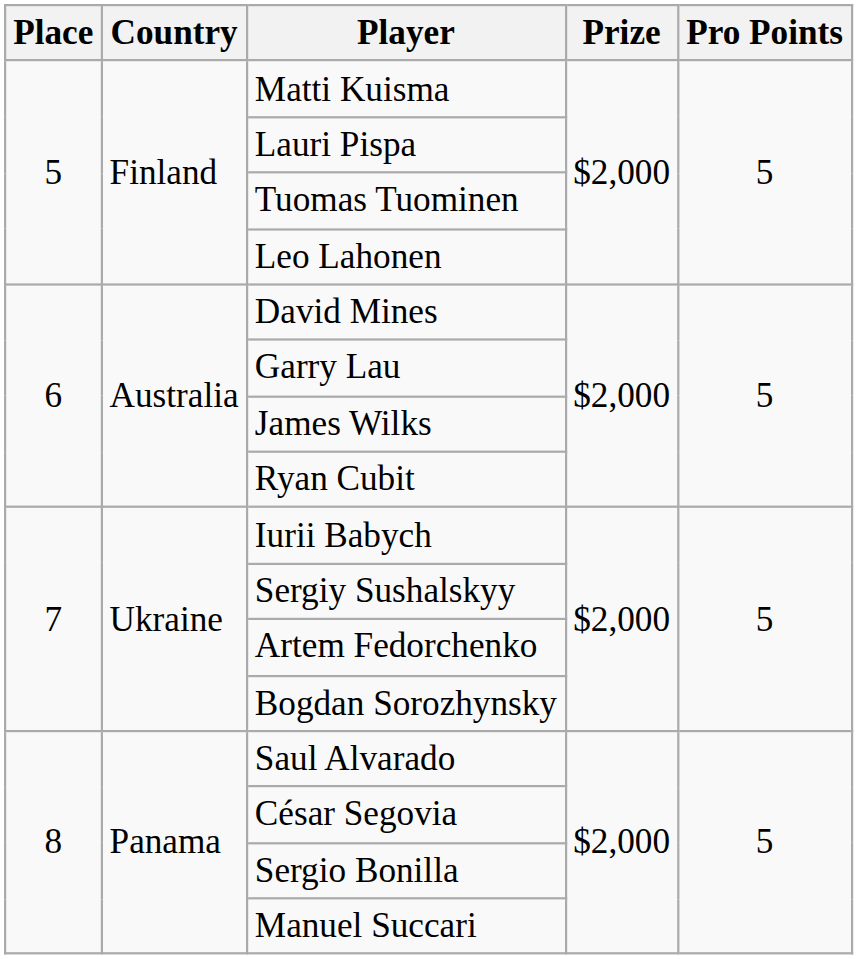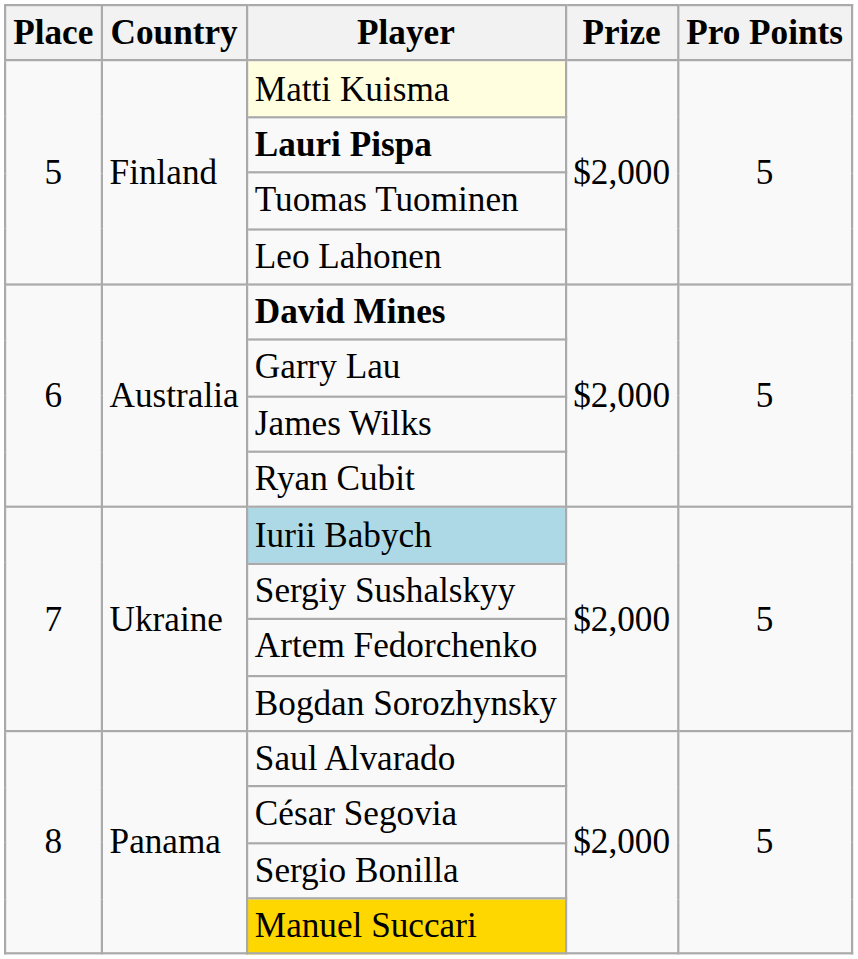(352, 88) no background -> (352, 88) lightyellow background
(335, 144) normal -> (343, 144) bold
(346, 311) normal -> (350, 311) bold
(343, 534) no background -> (343, 534) lightblue background
(366, 925) no background -> (366, 925) gold background
